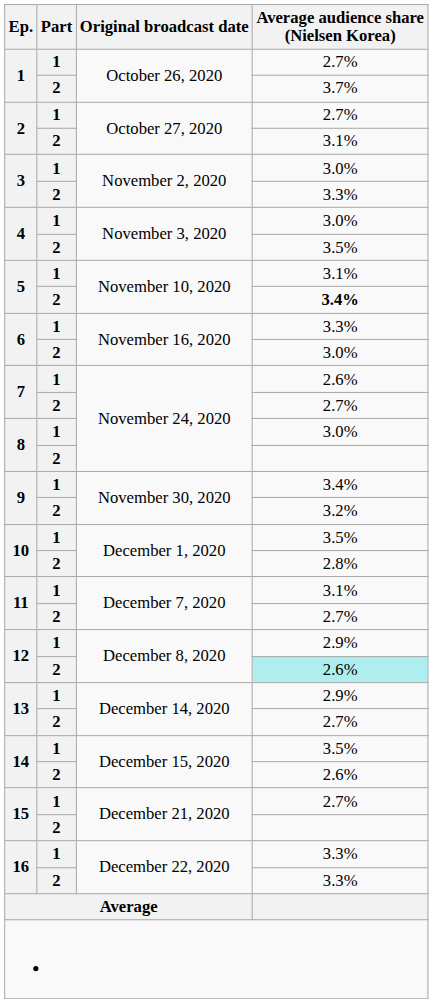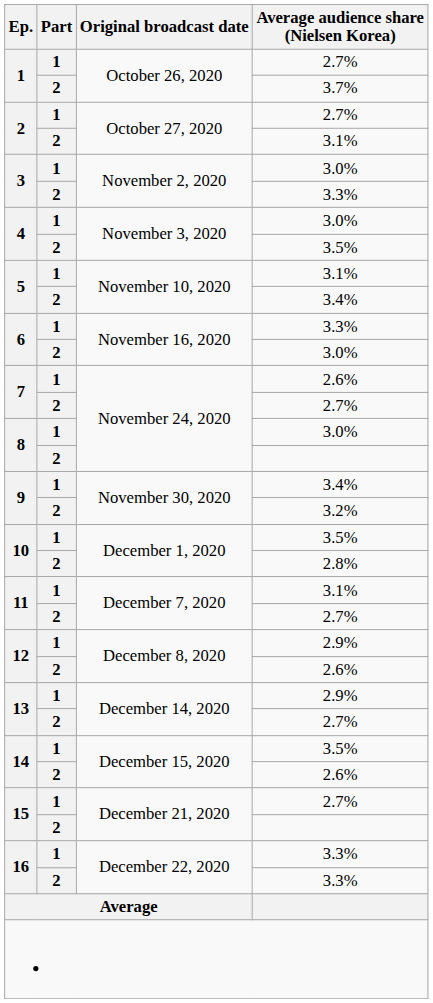(340, 299) bold -> (340, 299) normal
(340, 669) paleturquoise background -> (340, 669) no background
